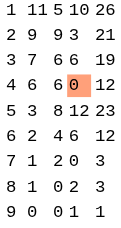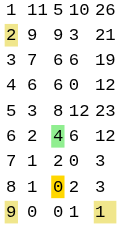(11, 35) no background -> (11, 35) khaki background
(74, 86) lightsalmon background -> (74, 86) no background
(58, 136) no background -> (58, 136) lightgreen background
(58, 187) no background -> (58, 187) gold background
(11, 212) no background -> (11, 212) khaki background
(100, 212) no background -> (100, 212) khaki background
